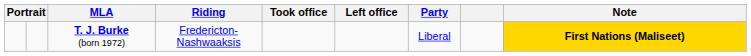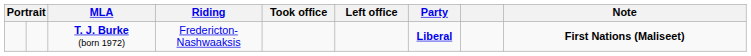(434, 36) normal -> (434, 36) bold
(625, 36) gold background -> (625, 36) no background
